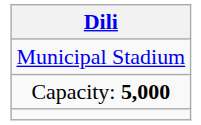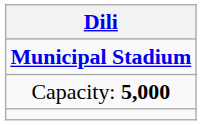(101, 56) normal -> (101, 56) bold
